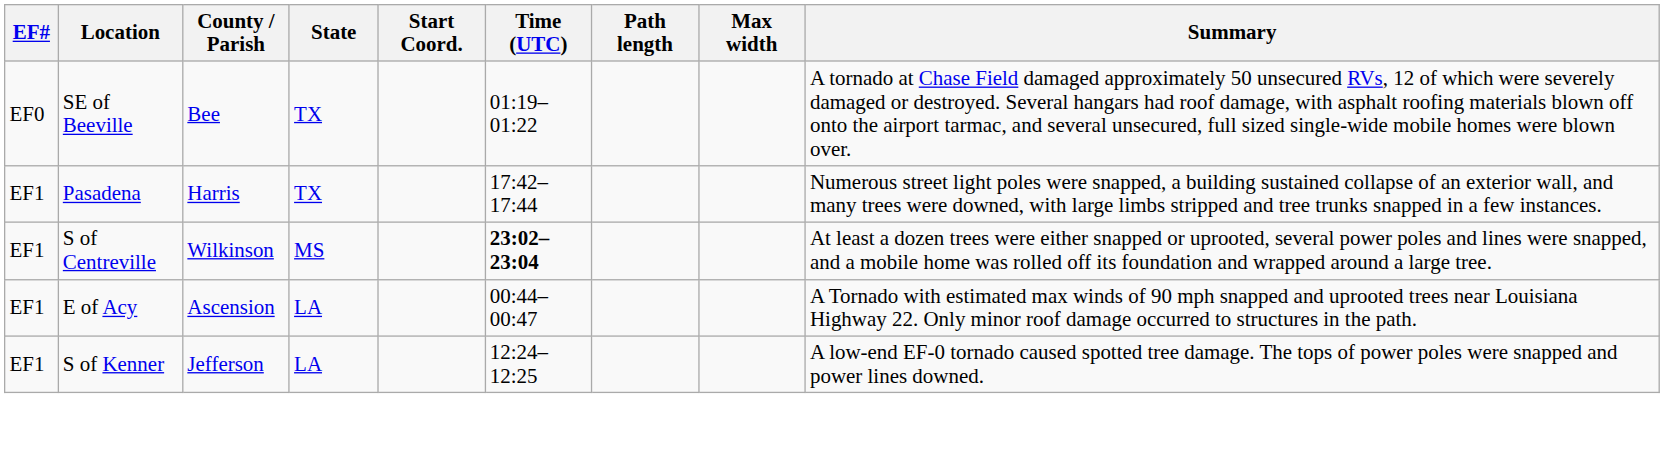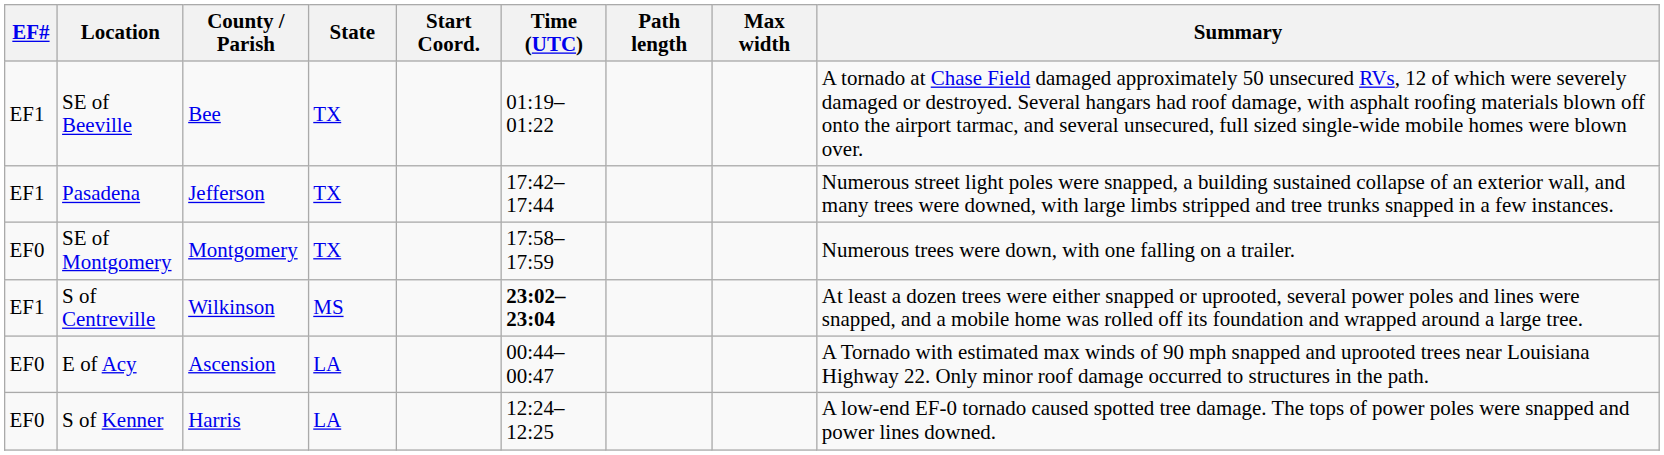(27, 113) EF0 -> (27, 113) EF1
(214, 193) Harris -> (226, 193) Jefferson
+ row: (117, 250)
(27, 307) EF1 -> (27, 364) EF0
(27, 364) EF1 -> (27, 420) EF0
(226, 364) Jefferson -> (214, 420) Harris
